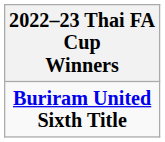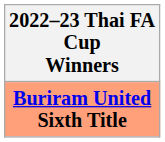(82, 109) no background -> (82, 109) lightsalmon background
